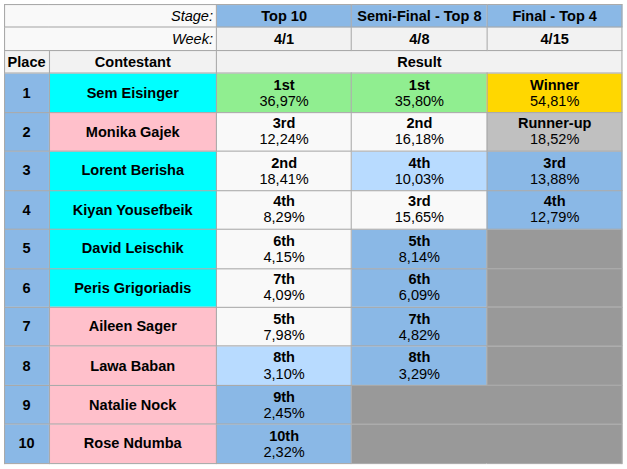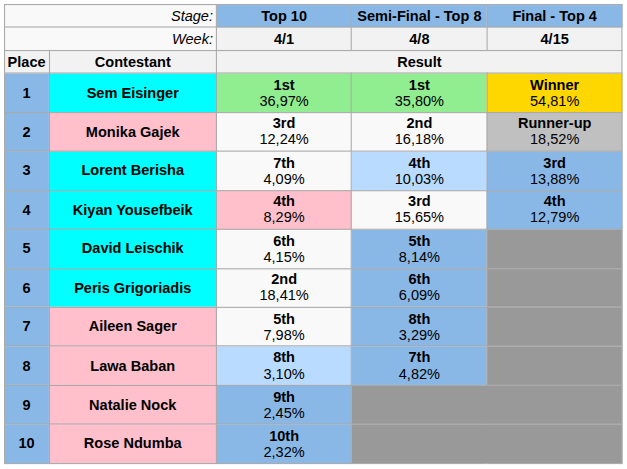(284, 170) 2nd 18,41% -> (284, 170) 7th 4,09%
(284, 209) no background -> (284, 209) pink background
(284, 287) 7th 4,09% -> (284, 287) 2nd 18,41%
(419, 326) 7th 4,82% -> (419, 326) 8th 3,29%
(419, 365) 8th 3,29% -> (419, 365) 7th 4,82%
